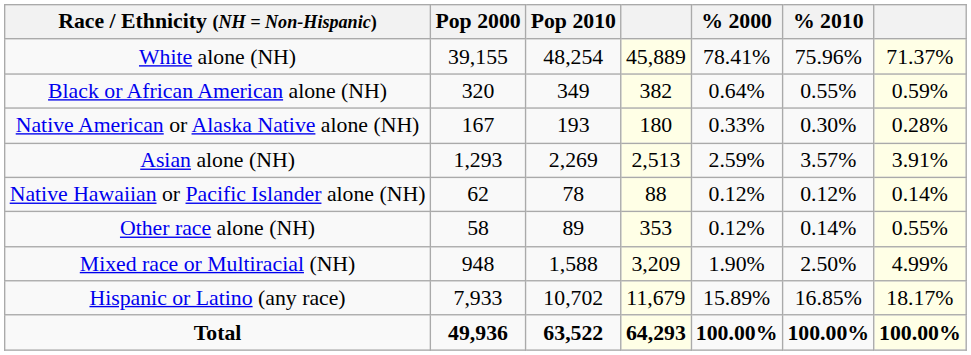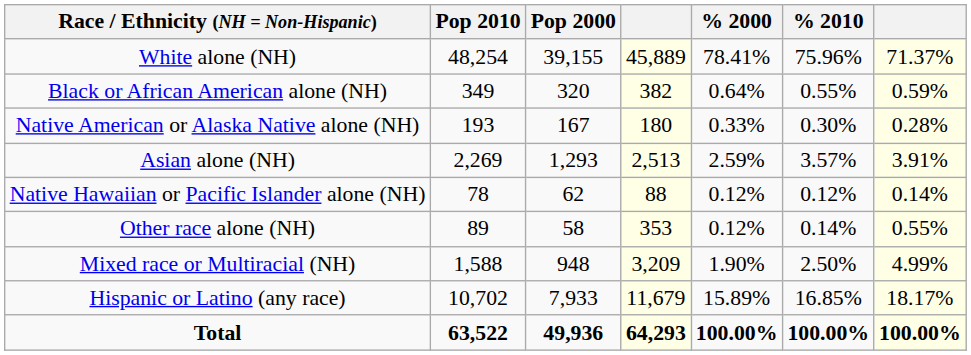columns swapped: (478, 21) <-> (573, 21)
